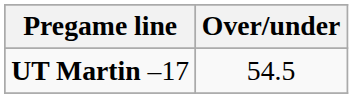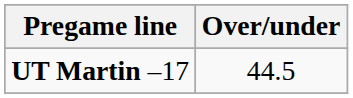(271, 70) 54.5 -> (271, 70) 44.5
